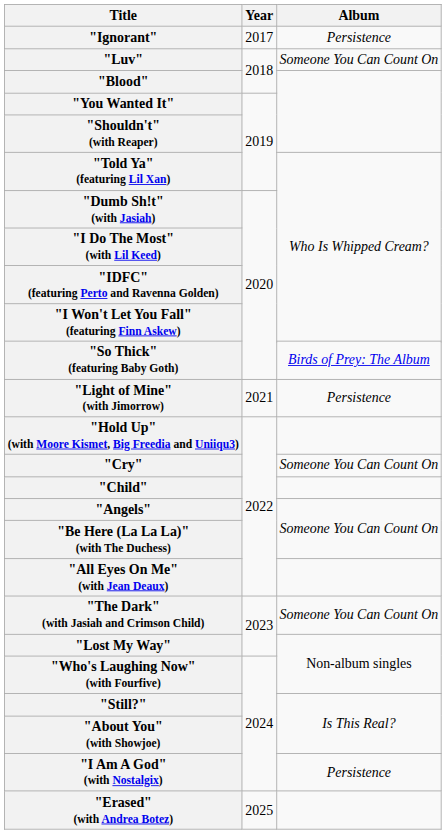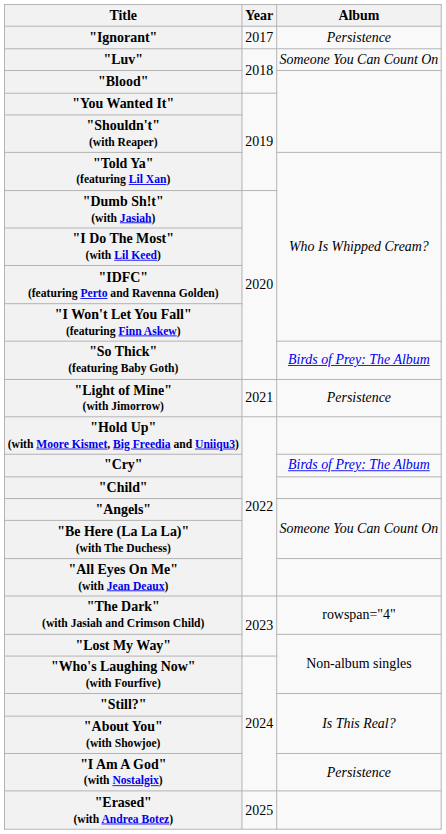(359, 465) Someone You Can Count On -> (359, 465) Birds of Prey: The Album
(359, 615) Someone You Can Count On -> (359, 615) rowspan="4"
